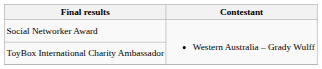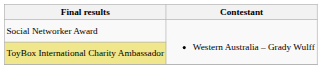(85, 53) no background -> (85, 53) khaki background
